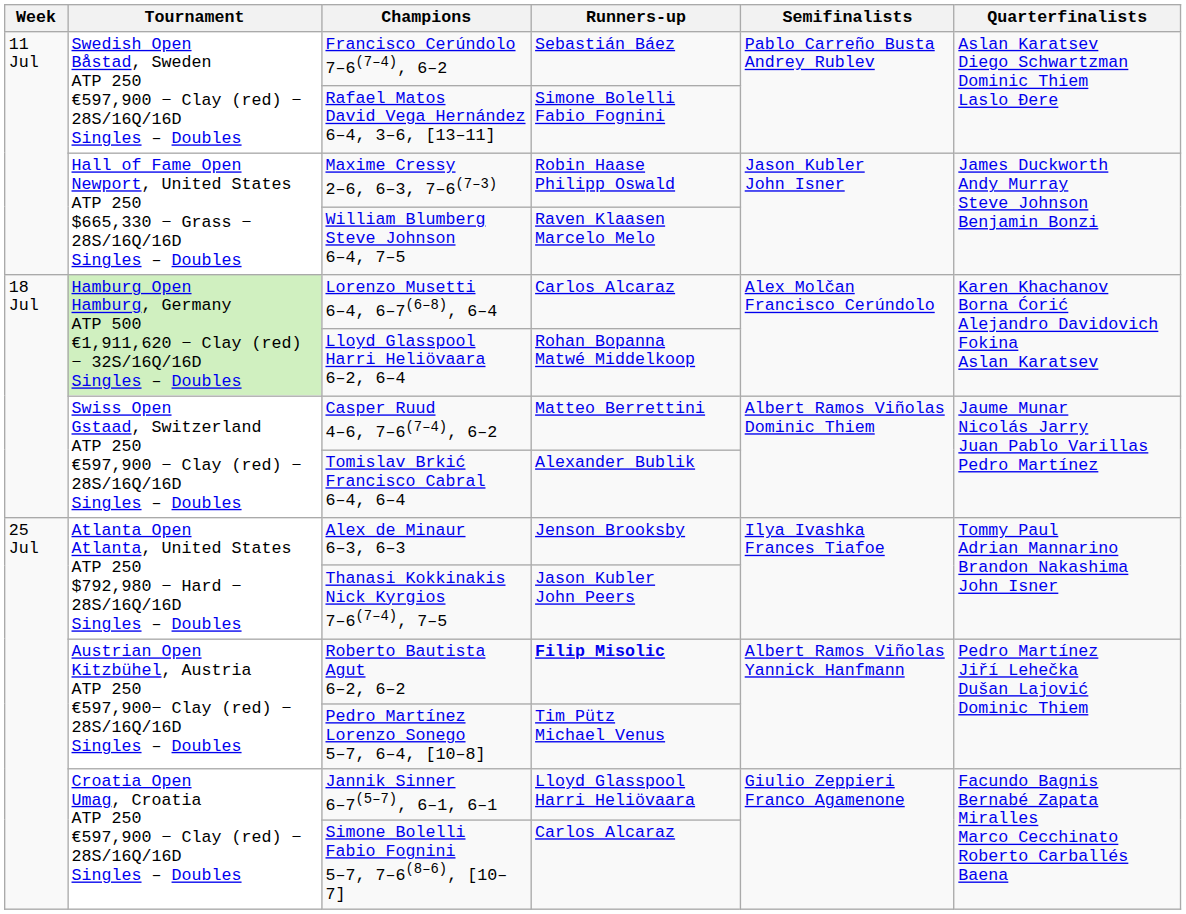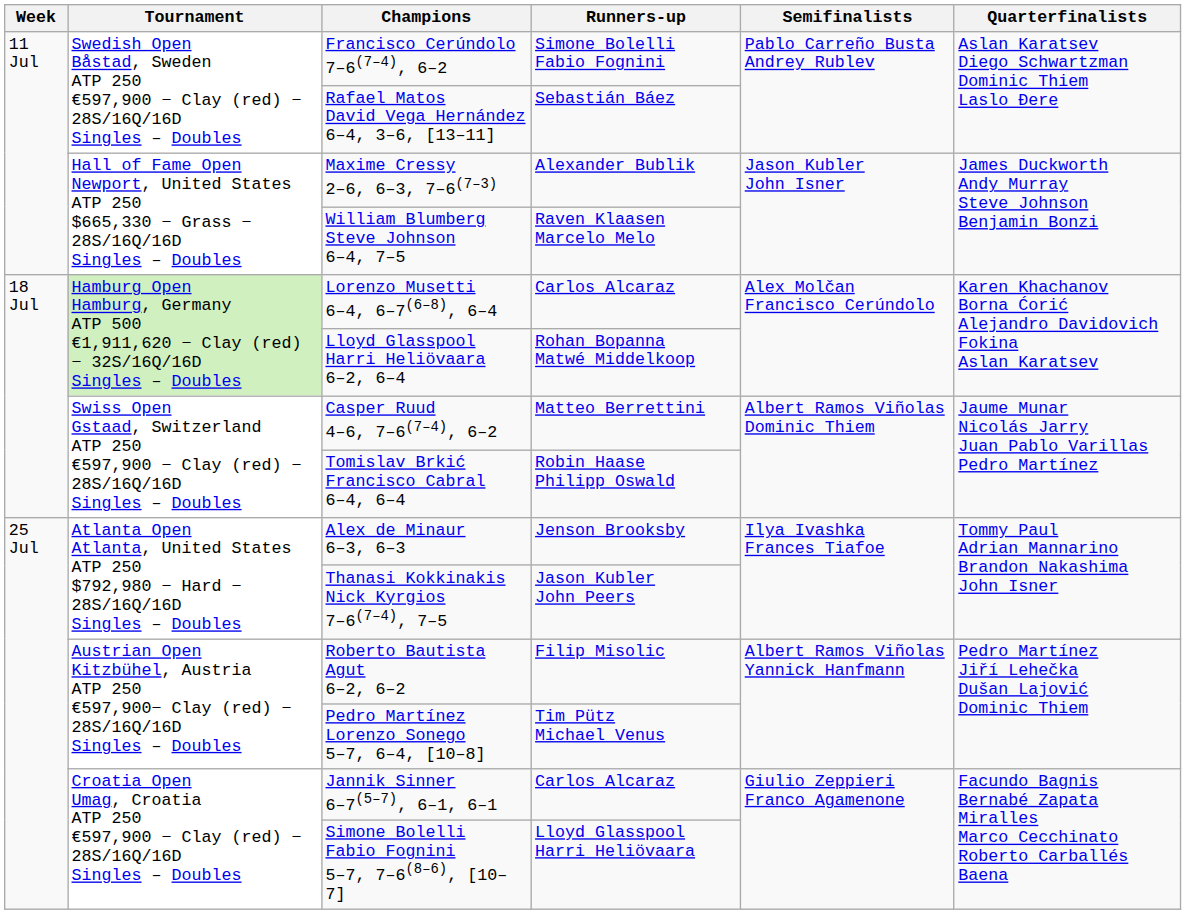(605, 45) Sebastián Báez -> (605, 55) Simone Bolelli Fabio Fognini
(605, 109) Simone Bolelli Fabio Fognini -> (605, 99) Sebastián Báez
(605, 176) Robin Haase Philipp Oswald -> (615, 167) Alexander Bublik
(615, 463) Alexander Bublik -> (605, 473) Robin Haase Philipp Oswald
(600, 652) bold -> (600, 652) normal
(615, 791) Lloyd Glasspool Harri Heliövaara -> (605, 782) Carlos Alcaraz
(605, 833) Carlos Alcaraz -> (615, 843) Lloyd Glasspool Harri Heliövaara
